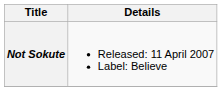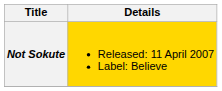(142, 60) no background -> (142, 60) gold background
